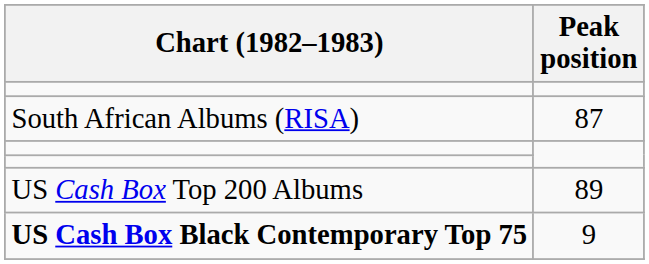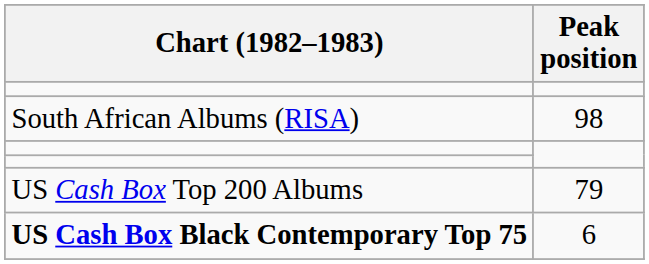(589, 118) 87 -> (589, 118) 98
(589, 189) 89 -> (589, 189) 79
(589, 235) 9 -> (589, 235) 6
